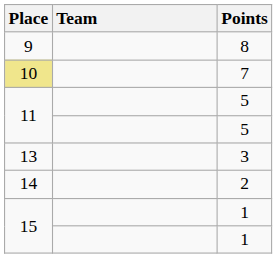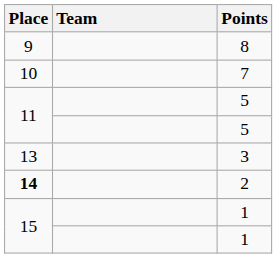(28, 73) khaki background -> (28, 73) no background
(28, 184) normal -> (28, 184) bold
